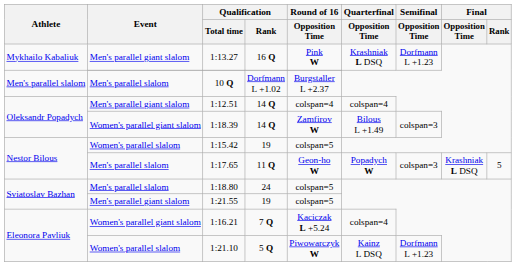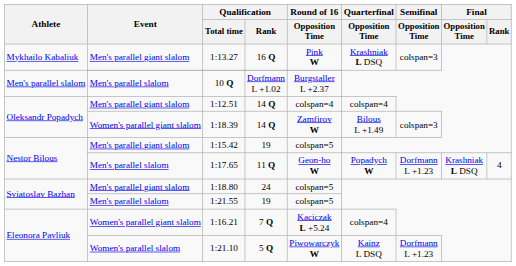(419, 57) Dorfmann L +1.23 -> (419, 57) colspan=3
(135, 145) Women's parallel slalom -> (140, 145) Men's parallel giant slalom
(419, 166) colspan=3 -> (419, 166) Dorfmann L +1.23
(499, 166) 5 -> (499, 166) 4
(129, 187) Men's parallel slalom -> (140, 187) Men's parallel giant slalom
(140, 202) Men's parallel giant slalom -> (129, 202) Men's parallel slalom
